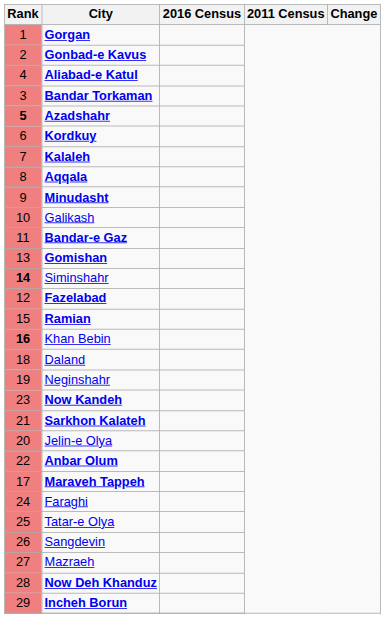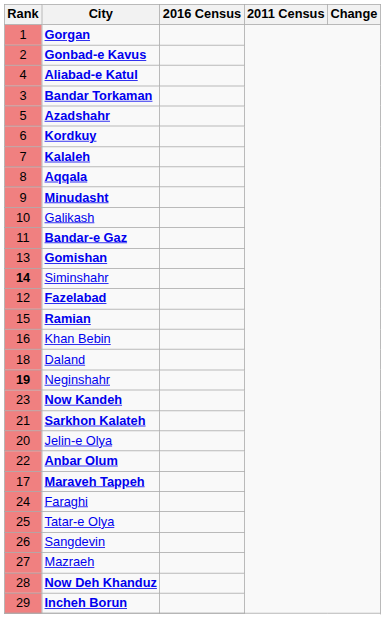(23, 116) bold -> (23, 116) normal
(23, 339) bold -> (23, 339) normal
(23, 380) normal -> (23, 380) bold
